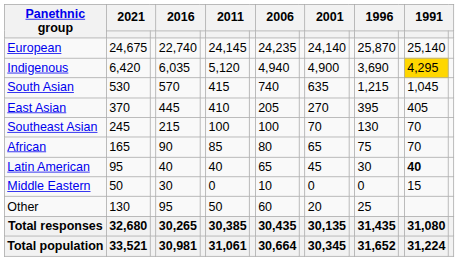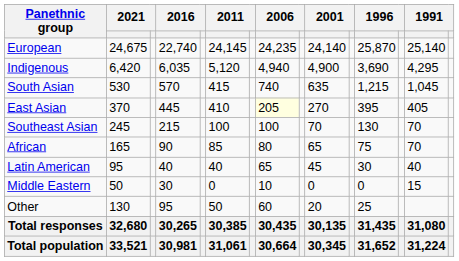(423, 68) gold background -> (423, 68) no background
(269, 107) no background -> (269, 107) lightyellow background
(414, 166) bold -> (414, 166) normal
